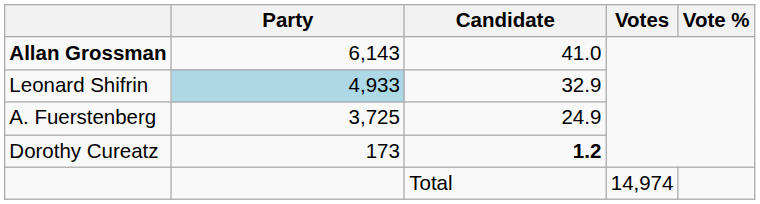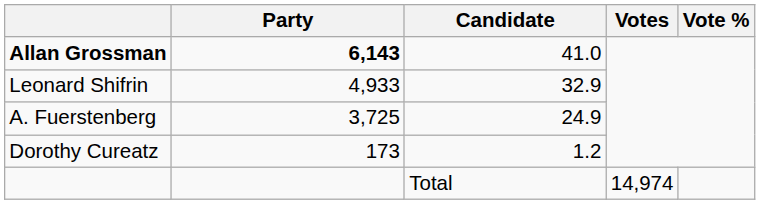(374, 53) normal -> (374, 53) bold
(374, 85) lightblue background -> (374, 85) no background
(587, 150) bold -> (587, 150) normal
